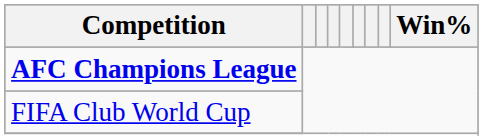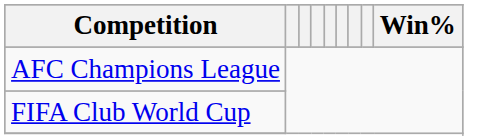(154, 68) bold -> (146, 68) normal
